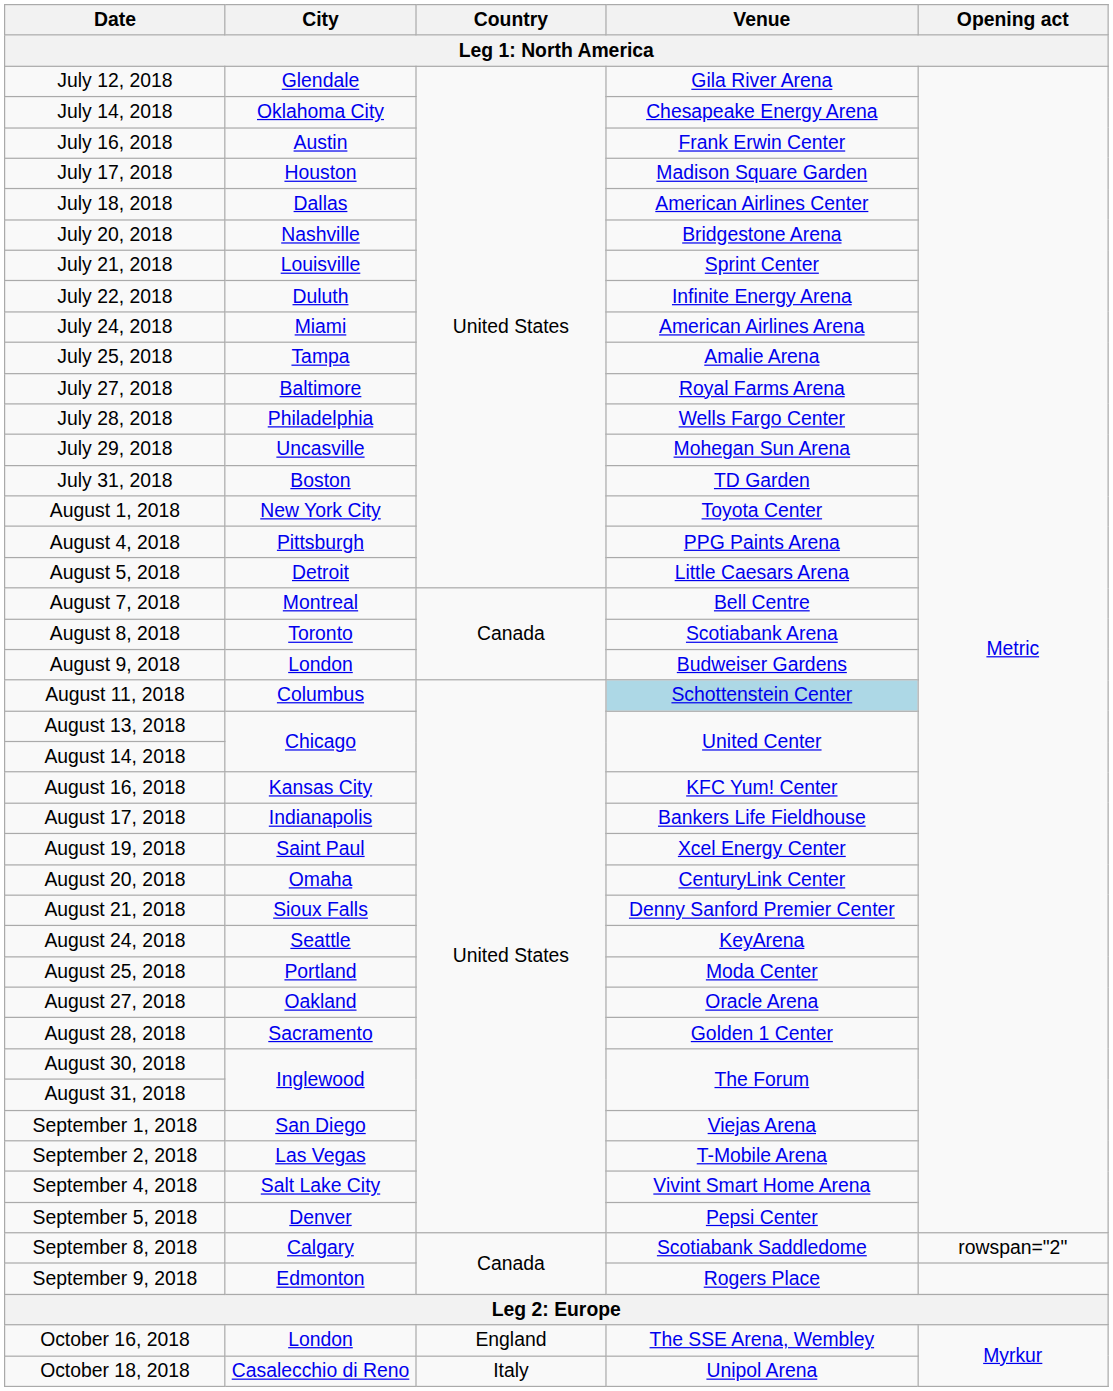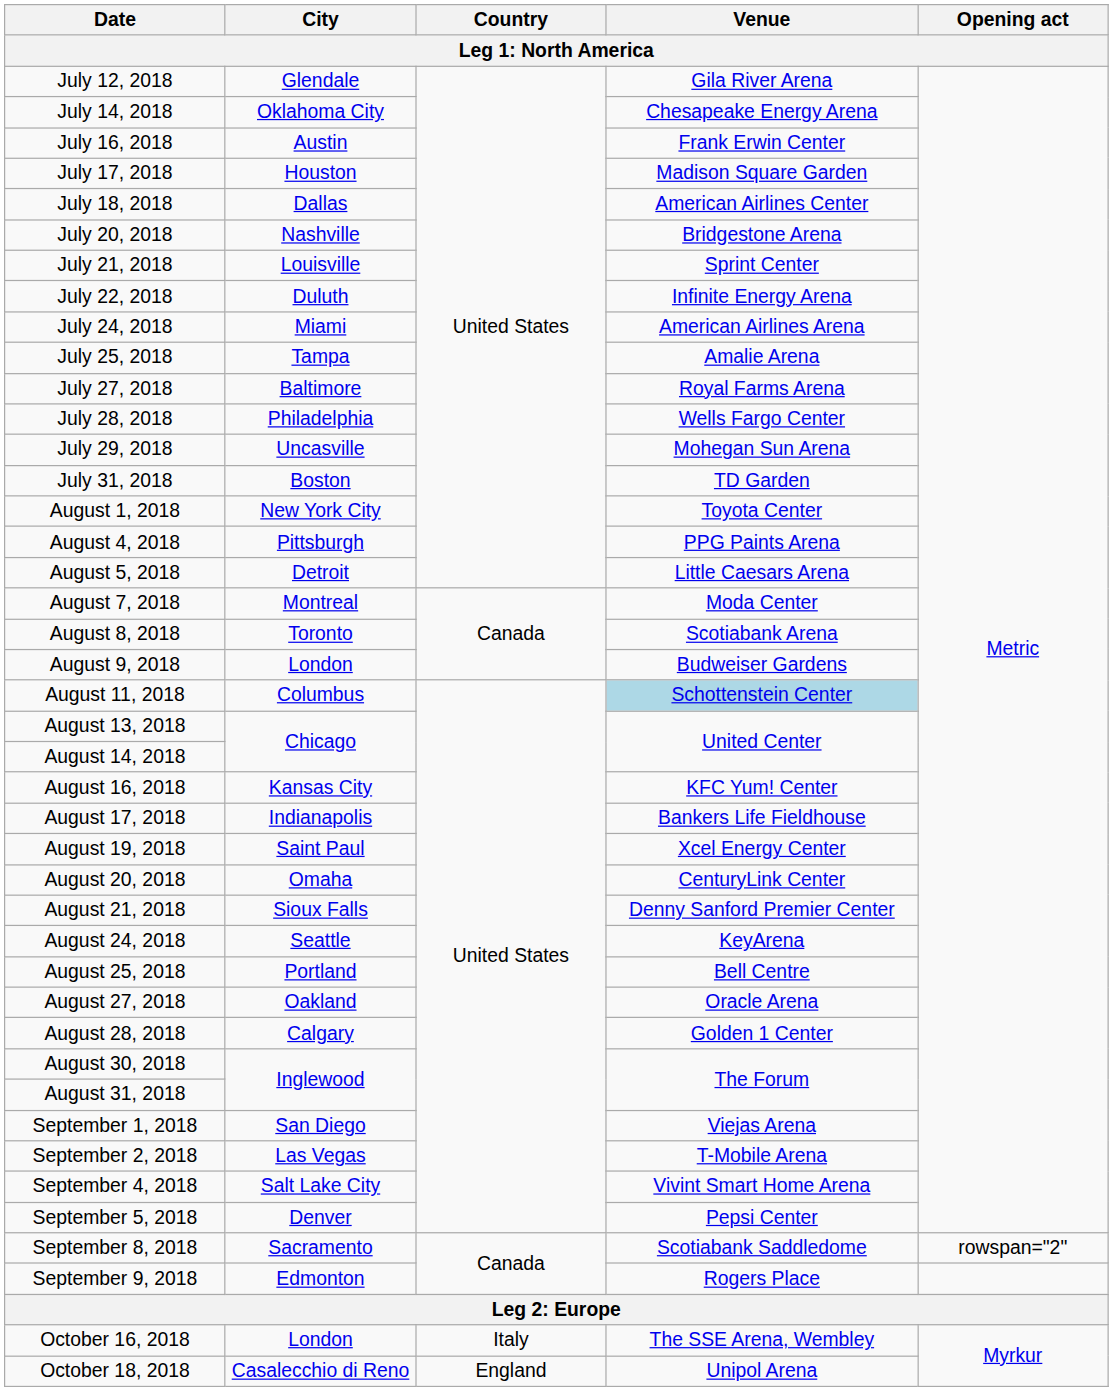(762, 603) Bell Centre -> (762, 603) Moda Center
(762, 971) Moda Center -> (762, 971) Bell Centre
(320, 1033) Sacramento -> (320, 1033) Calgary
(320, 1248) Calgary -> (320, 1248) Sacramento
(511, 1340) England -> (511, 1340) Italy
(511, 1370) Italy -> (511, 1370) England
